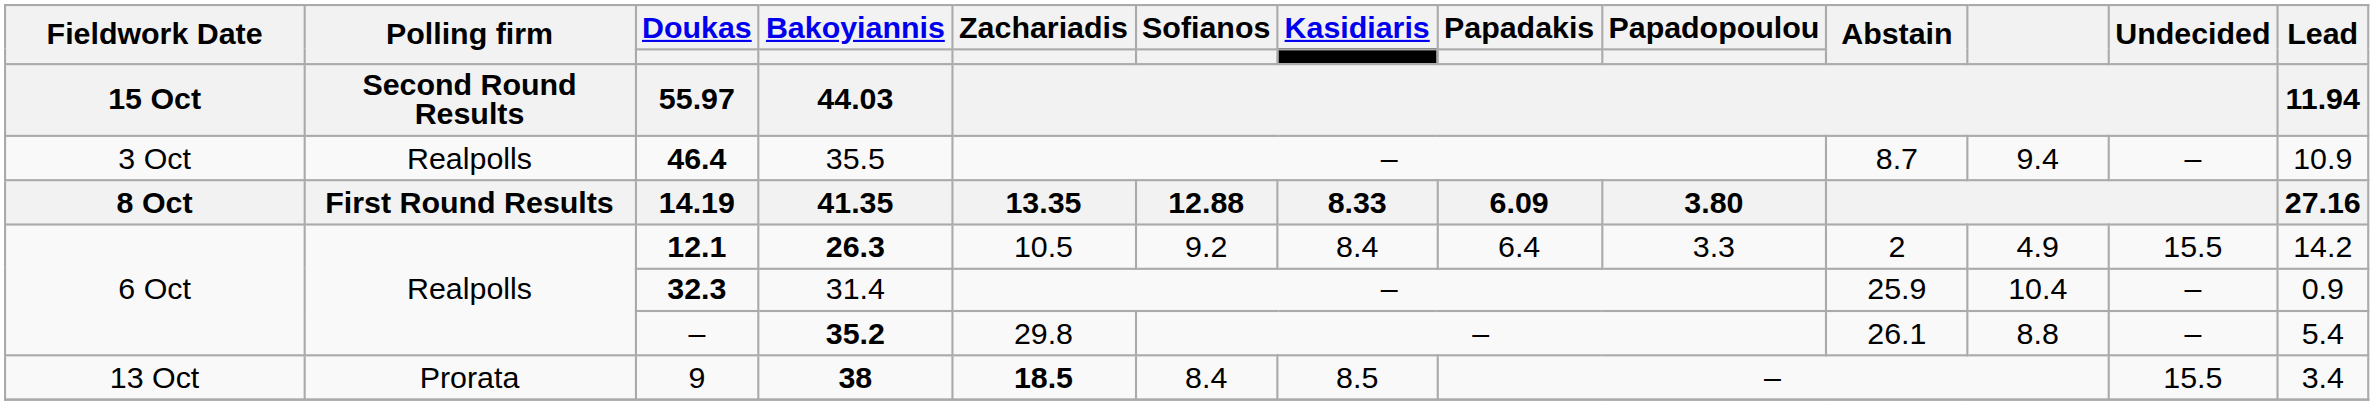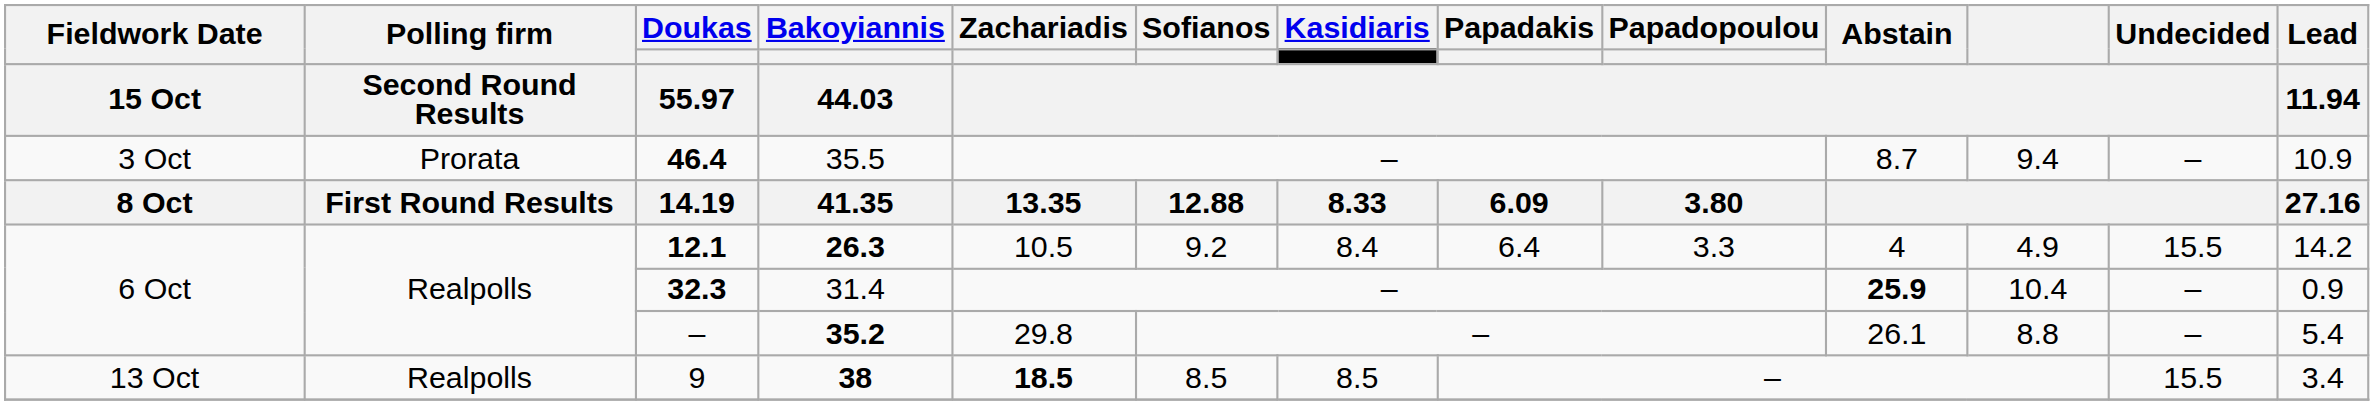(470, 159) Realpolls -> (470, 159) Prorata
(1897, 246) 2 -> (1897, 246) 4
(1897, 290) normal -> (1897, 290) bold
(470, 378) Prorata -> (470, 378) Realpolls
(1206, 378) 8.4 -> (1206, 378) 8.5
